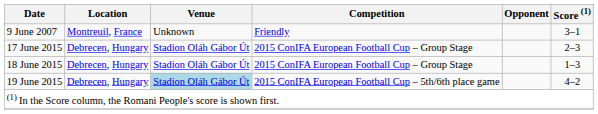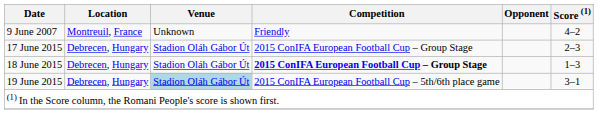(572, 32) 3–1 -> (572, 32) 4–2
(363, 65) normal -> (370, 65) bold
(572, 81) 4–2 -> (572, 81) 3–1
